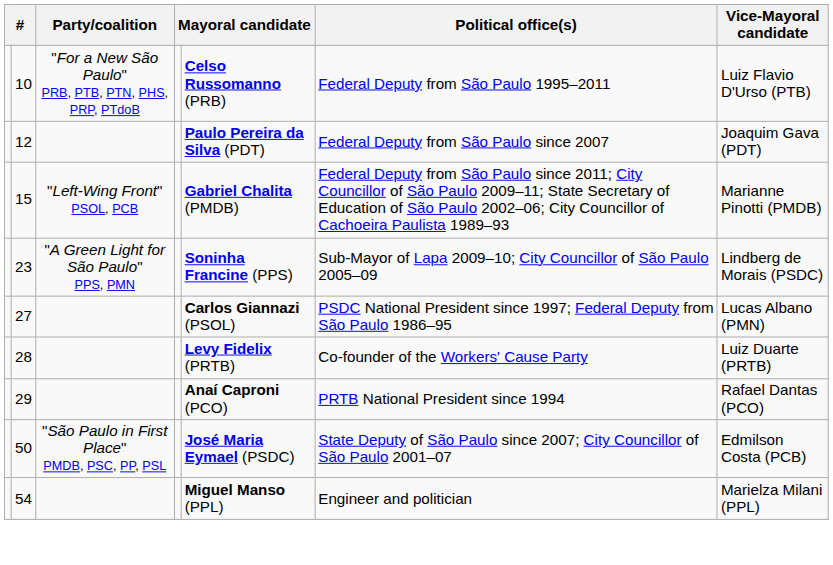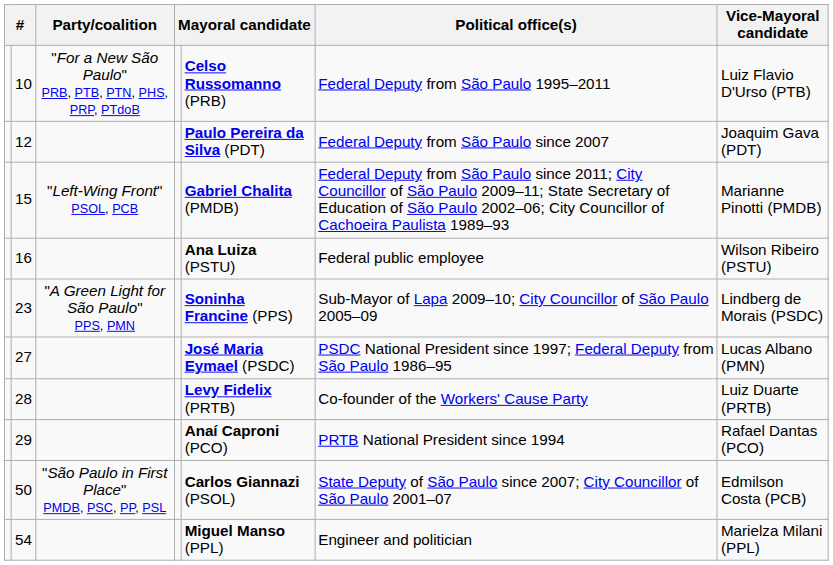+ row: (23, 258)
(242, 316) Carlos Giannazi (PSOL) -> (240, 357) José Maria Eymael (PSDC)
(240, 448) José Maria Eymael (PSDC) -> (242, 490) Carlos Giannazi (PSOL)
